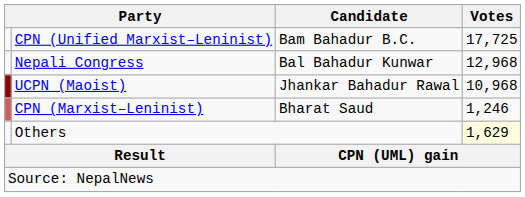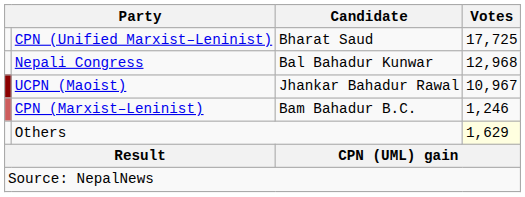(348, 40) Bam Bahadur B.C. -> (326, 40) Bharat Saud
(492, 86) 10,968 -> (492, 86) 10,967
(326, 109) Bharat Saud -> (348, 109) Bam Bahadur B.C.
